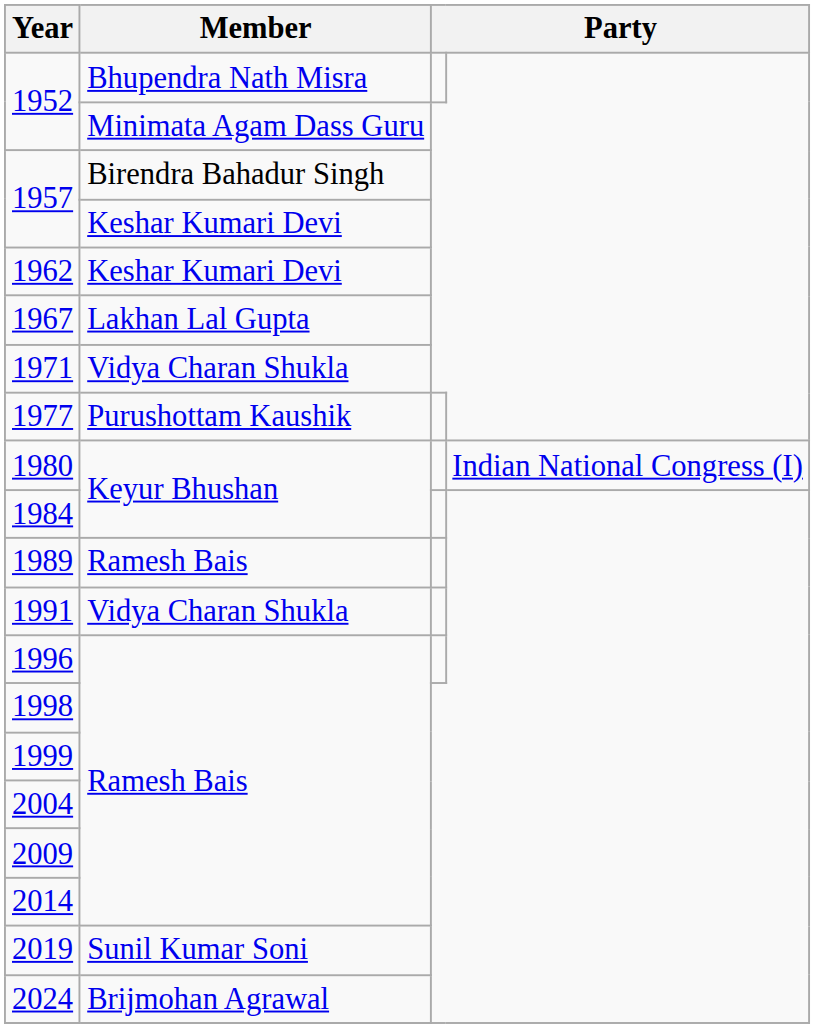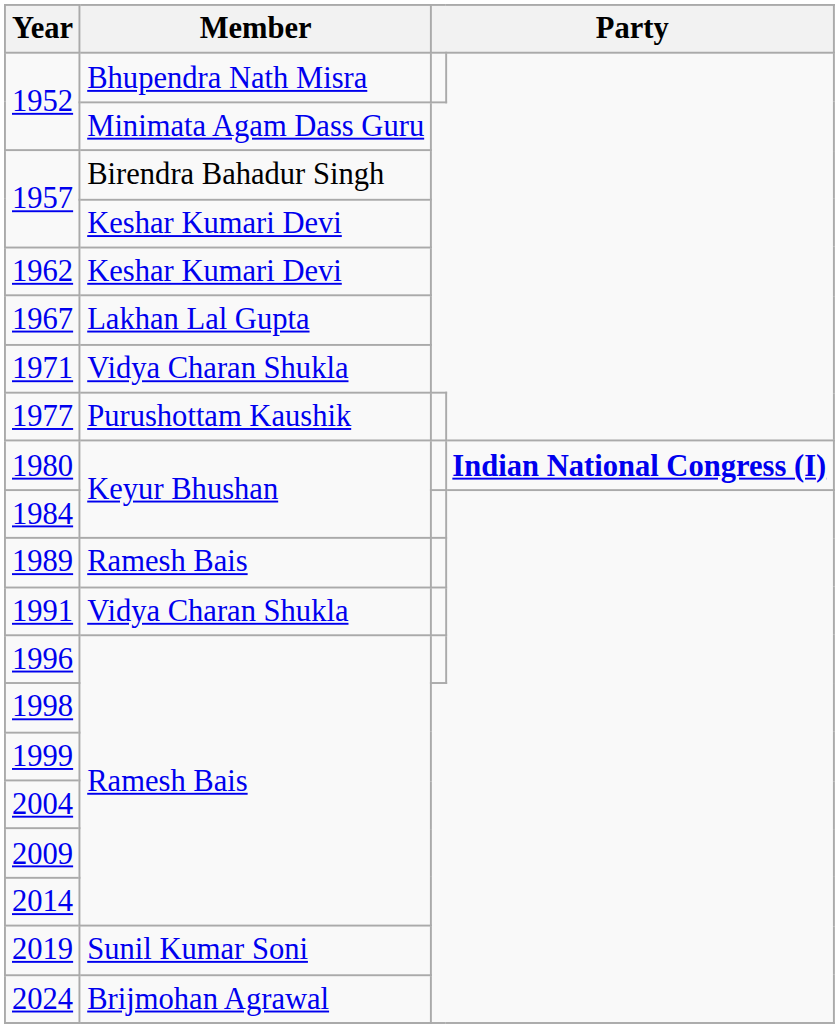(628, 464) normal -> (639, 464) bold
